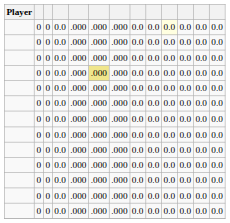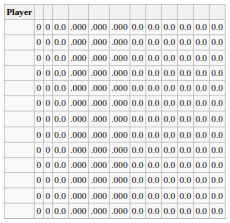(169, 27) lightyellow background -> (169, 27) no background
(99, 73) khaki background -> (99, 73) no background
